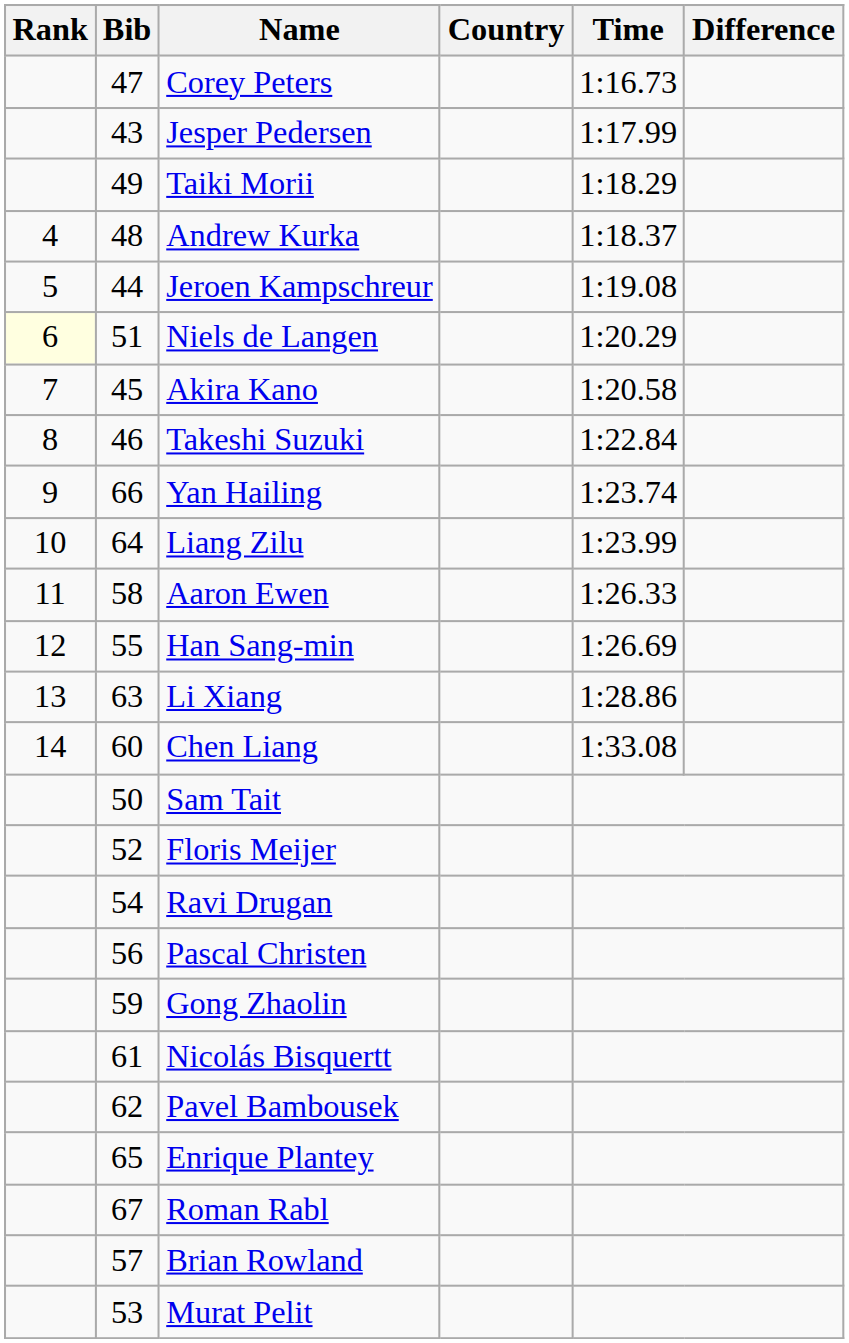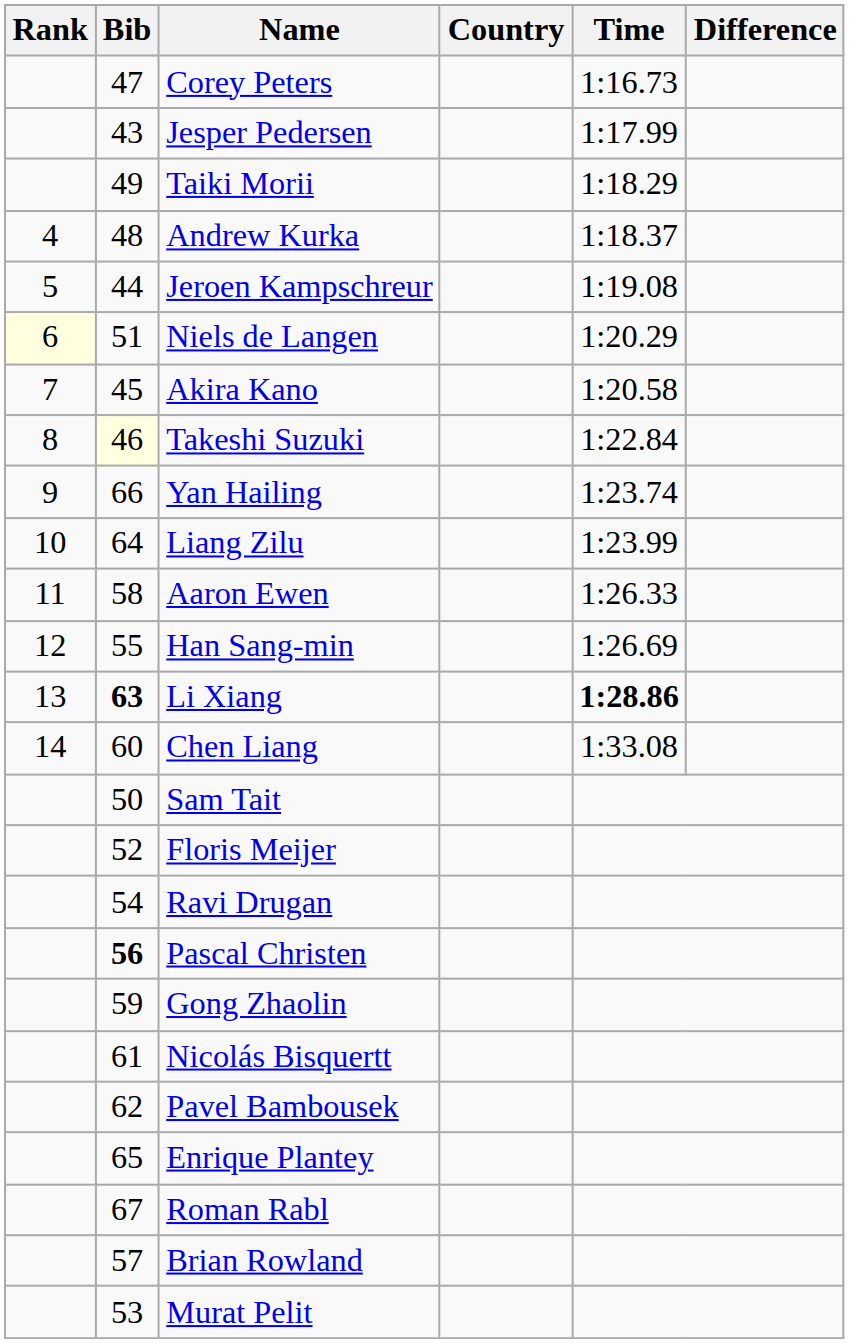(127, 440) no background -> (127, 440) lightyellow background
(127, 696) normal -> (127, 696) bold
(628, 696) normal -> (629, 696) bold
(127, 952) normal -> (127, 952) bold
